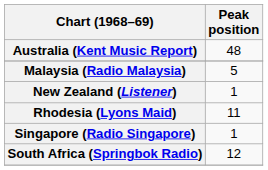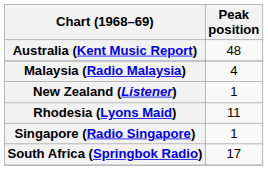(234, 71) 5 -> (234, 71) 4
(234, 154) 12 -> (234, 154) 17
